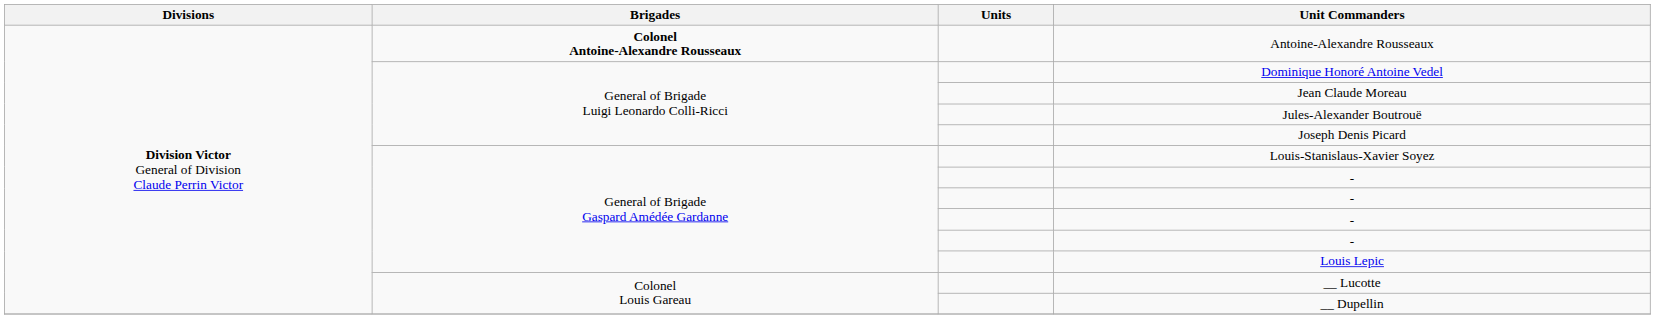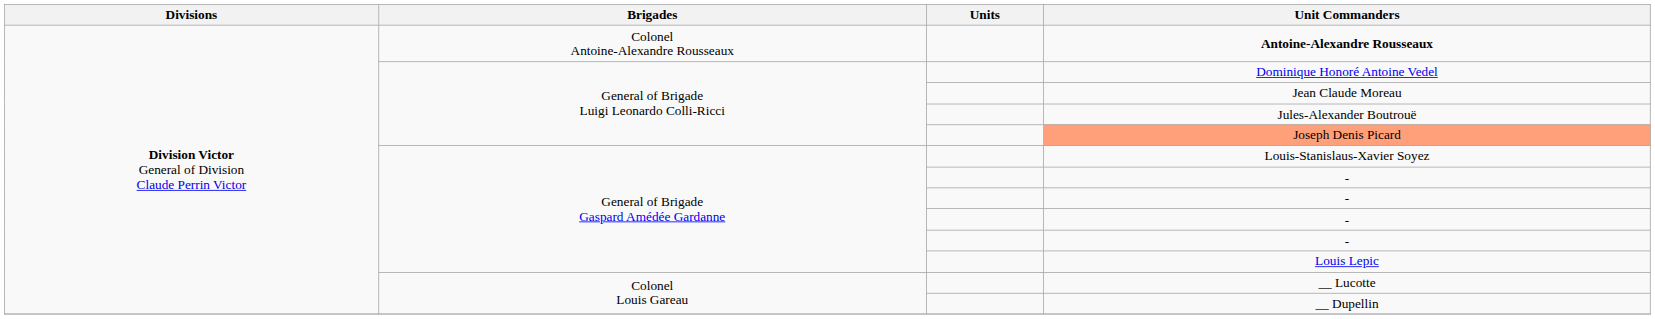(655, 43) bold -> (652, 43) normal
(1352, 43) normal -> (1347, 43) bold
(1352, 135) no background -> (1347, 135) lightsalmon background
